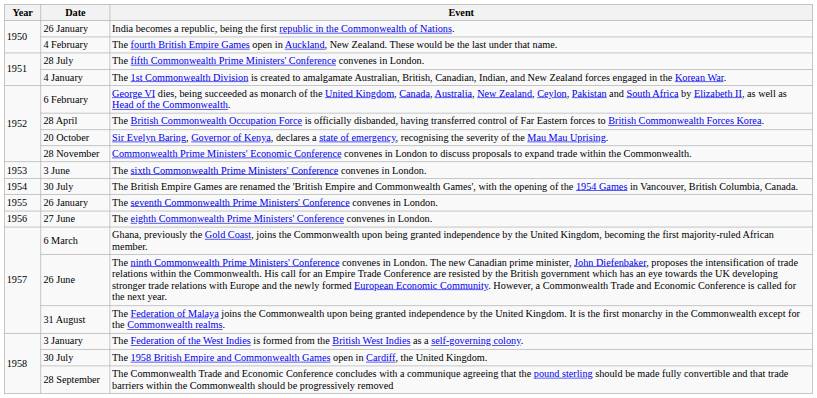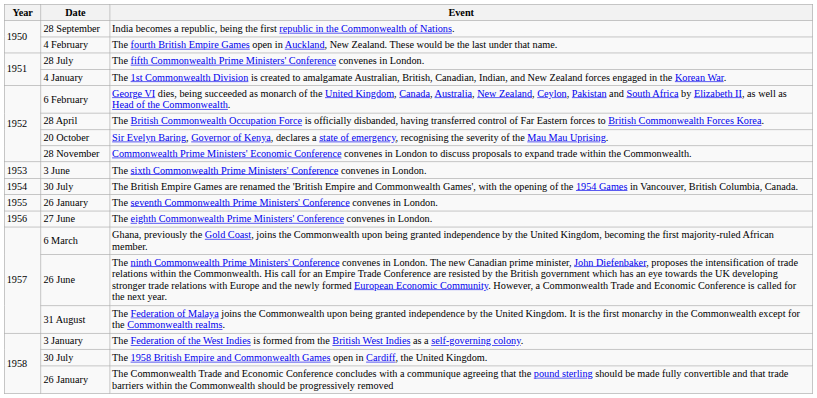(66, 28) 26 January -> (72, 28) 28 September
(72, 379) 28 September -> (66, 379) 26 January
